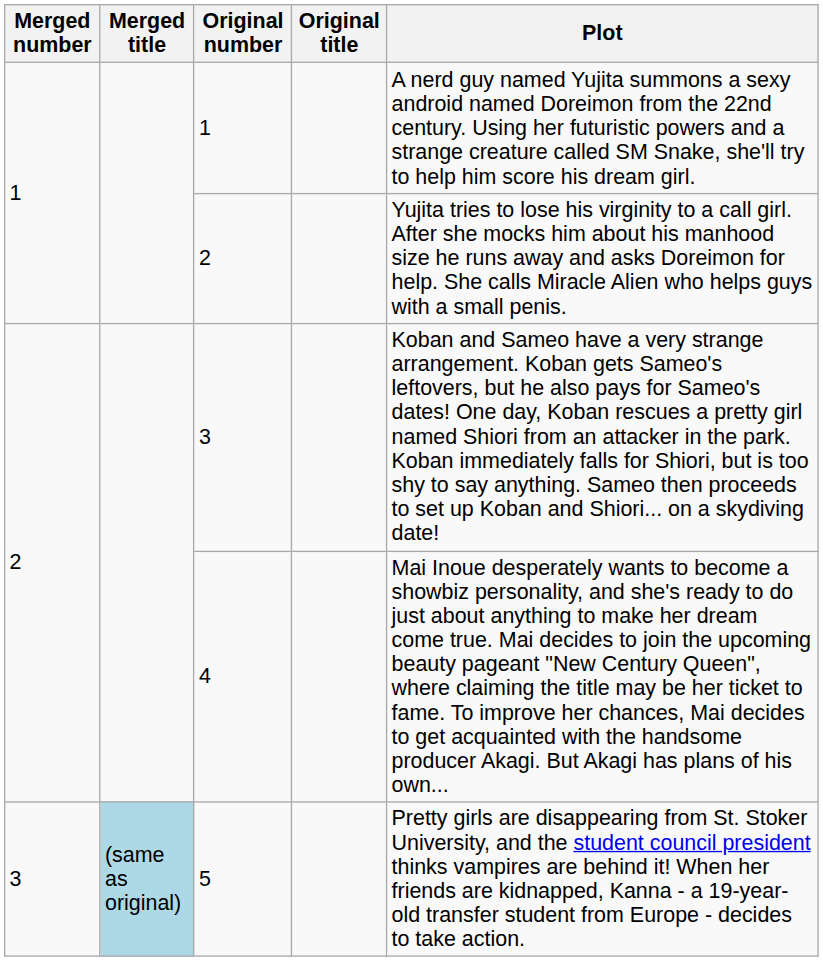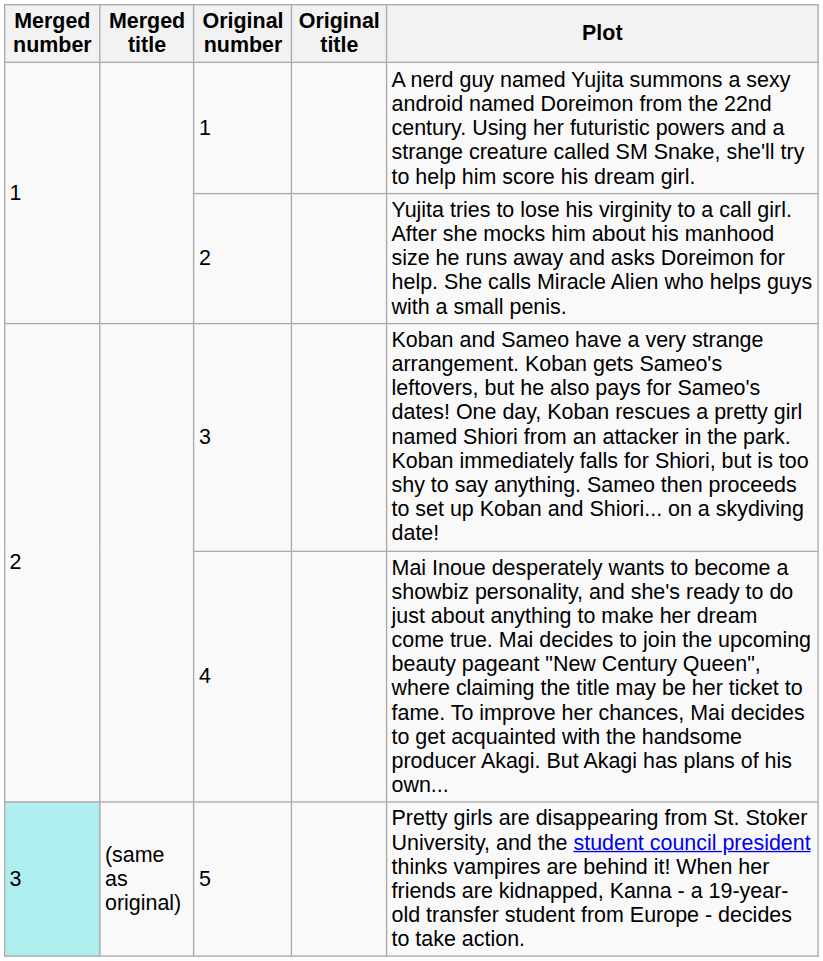(16, 878) no background -> (16, 878) paleturquoise background
(143, 878) lightblue background -> (143, 878) no background
